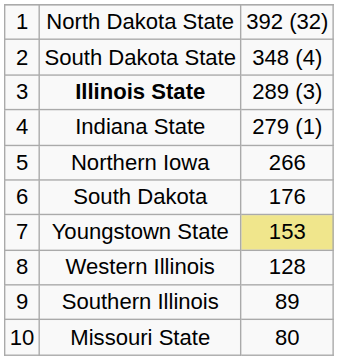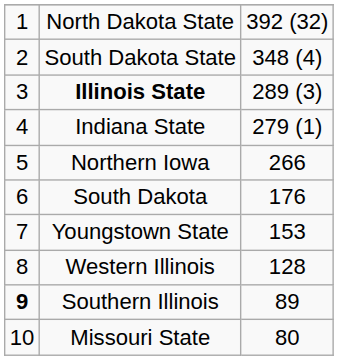(287, 232) khaki background -> (287, 232) no background
(22, 302) normal -> (22, 302) bold
